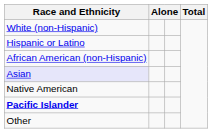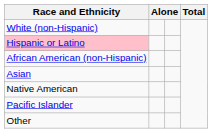(46, 43) no background -> (46, 43) pink background
(19, 74) lavender background -> (19, 74) no background
(42, 105) bold -> (40, 105) normal
